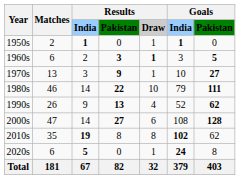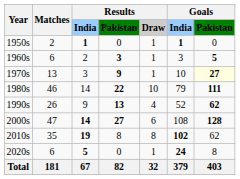(153, 58) bold -> (153, 58) normal
(214, 74) no background -> (214, 74) lightyellow background
(85, 120) normal -> (85, 120) bold
